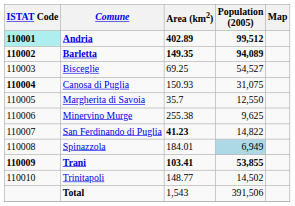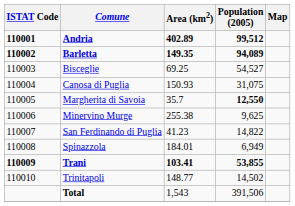(21, 38) paleturquoise background -> (21, 38) no background
(21, 85) bold -> (21, 85) normal
(250, 100) normal -> (250, 100) bold
(177, 131) bold -> (177, 131) normal
(252, 147) lightblue background -> (252, 147) no background
